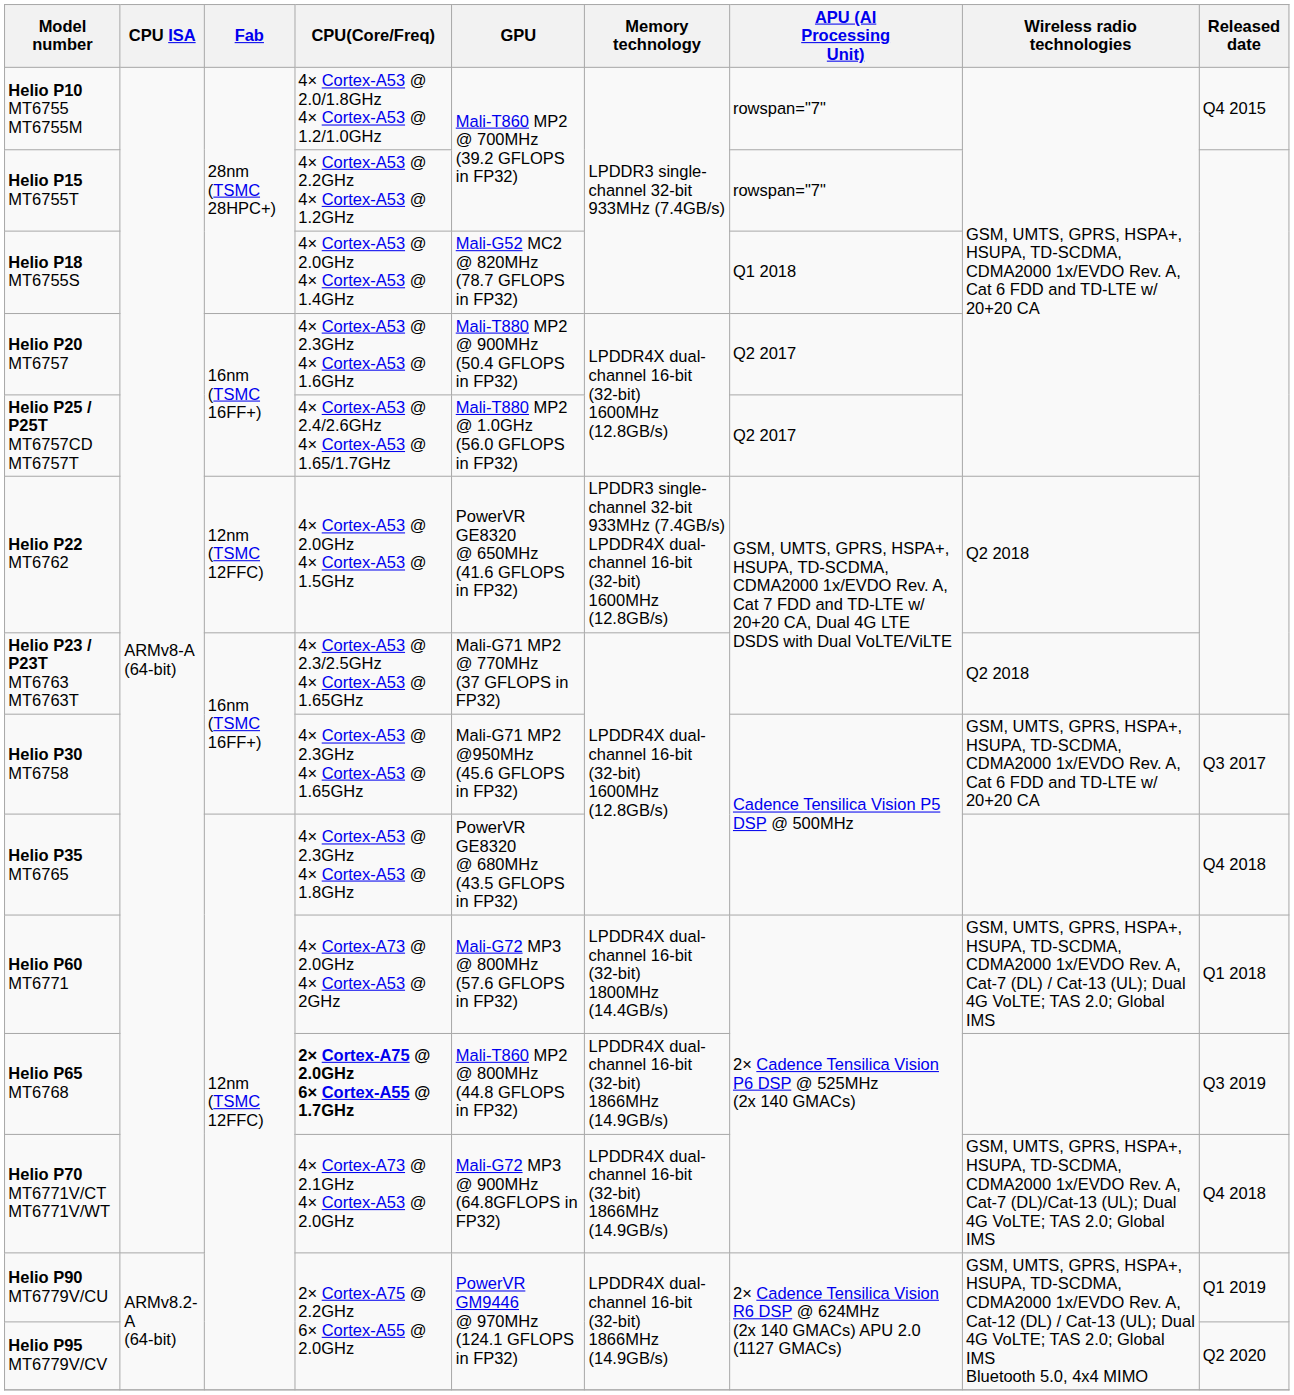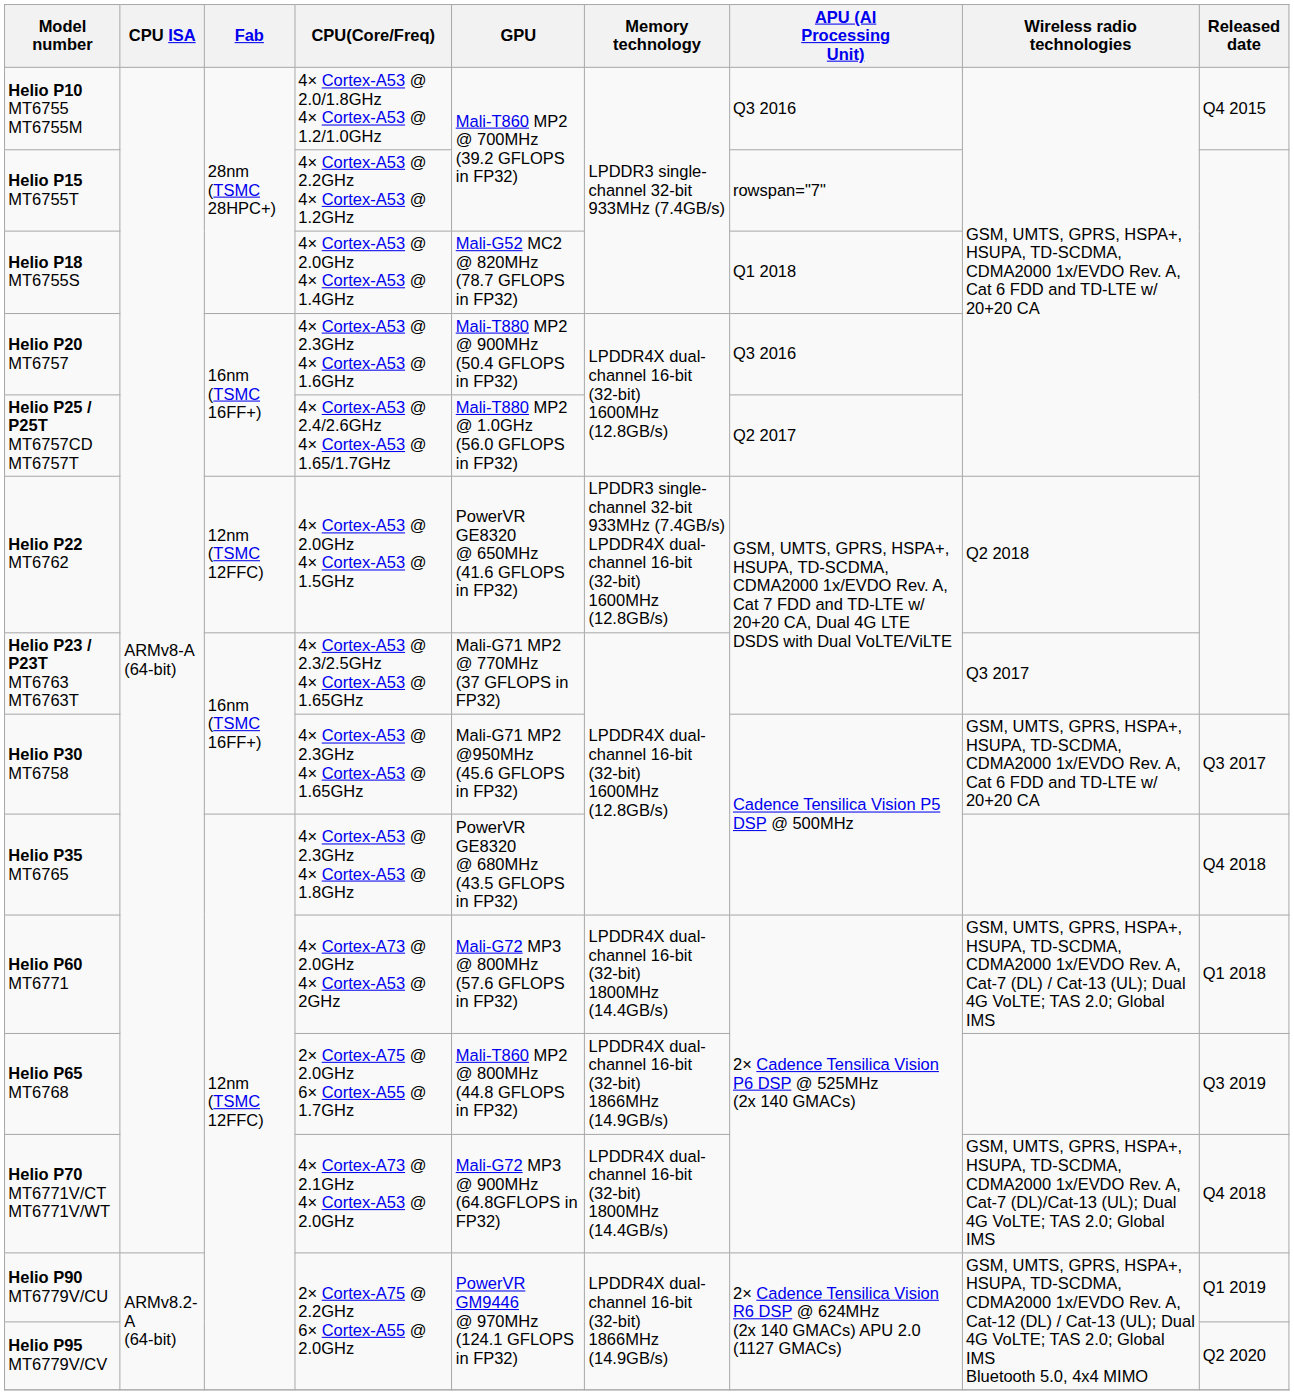(779, 108) rowspan="7" -> (765, 108) Q3 2016
(765, 353) Q2 2017 -> (765, 353) Q3 2016
(998, 673) Q2 2018 -> (998, 673) Q3 2017
(364, 1083) bold -> (362, 1083) normal
(647, 1193) LPDDR4X dual-channel 16-bit (32-bit) 1866MHz (14.9GB/s) -> (647, 1193) LPDDR4X dual-channel 16-bit (32-bit) 1800MHz (14.4GB/s)
